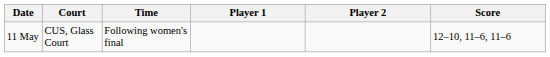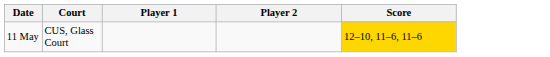- column: (146, 13)
(472, 37) no background -> (383, 37) gold background
